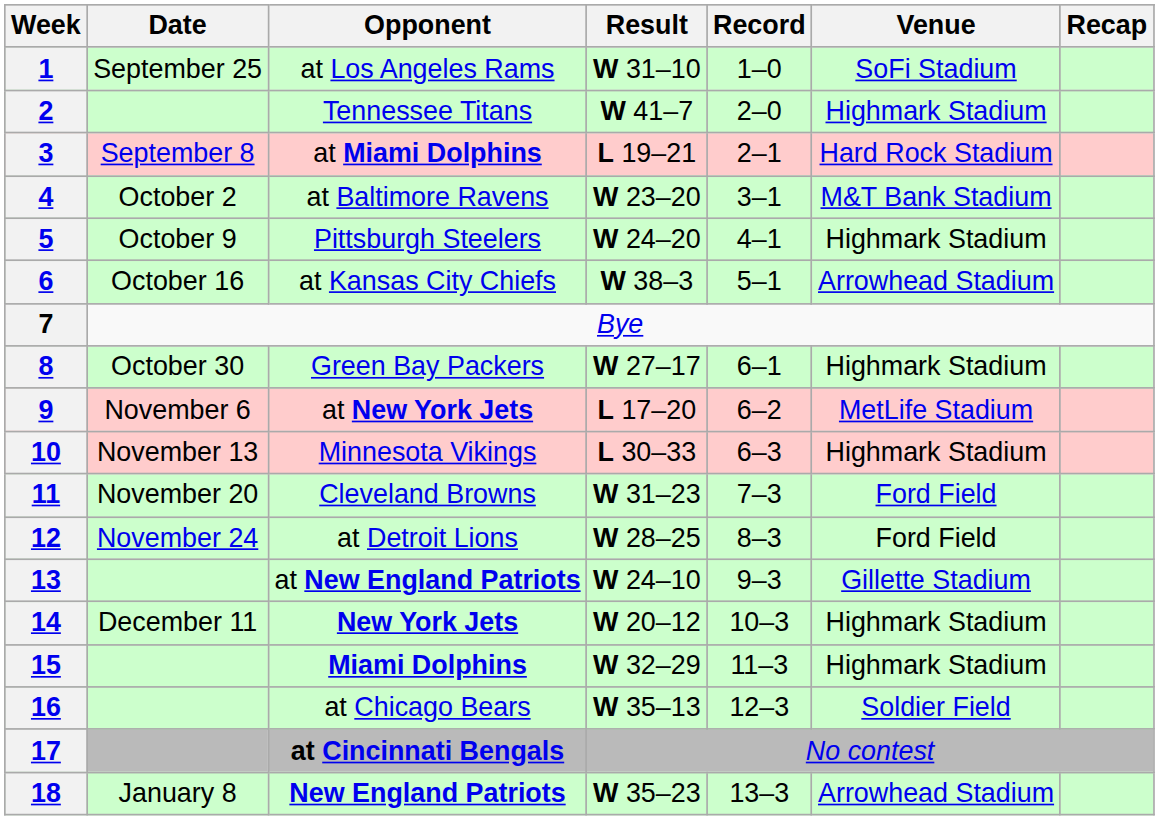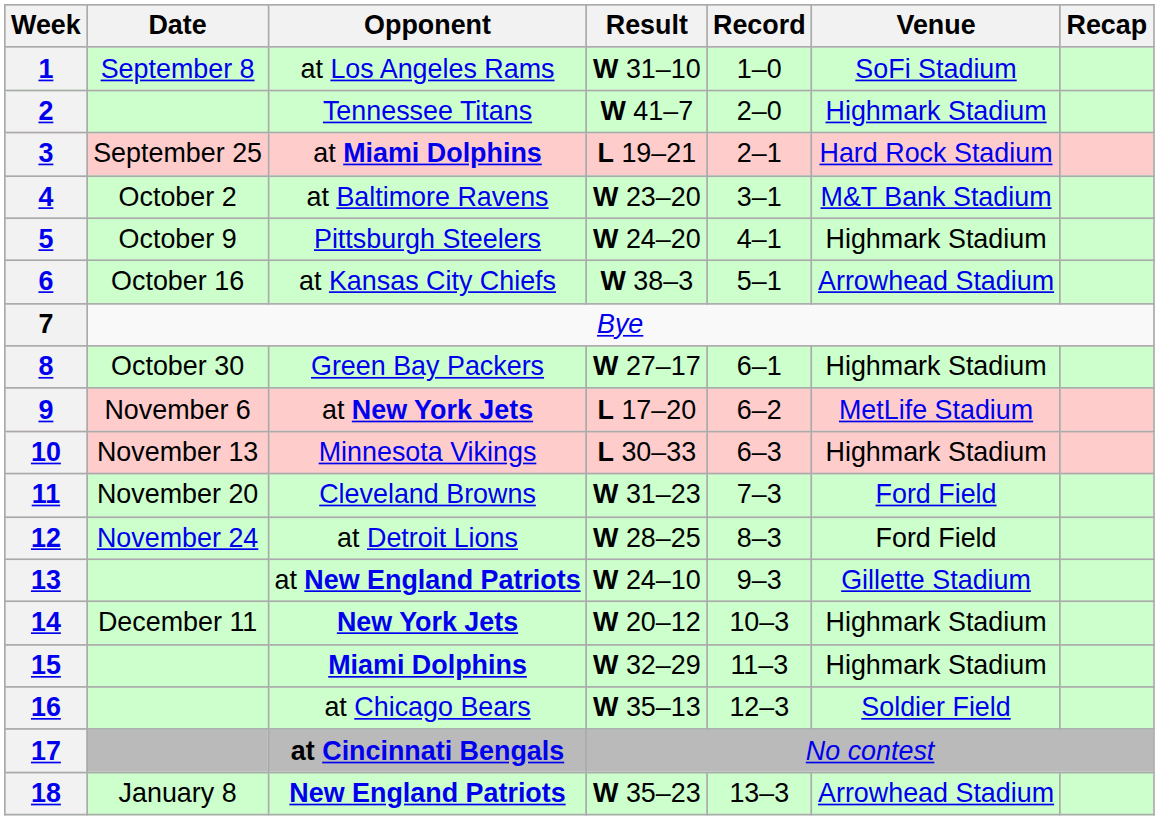(178, 68) September 25 -> (178, 68) September 8
(178, 153) September 8 -> (178, 153) September 25
